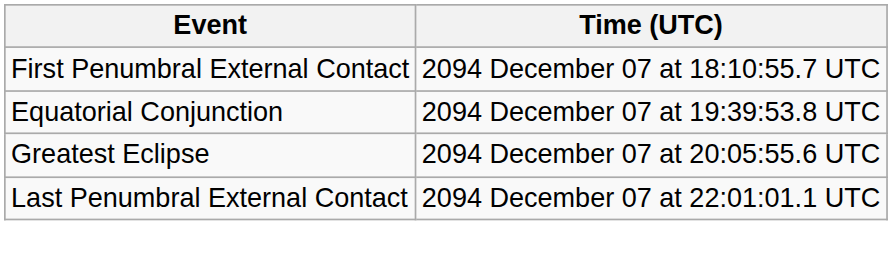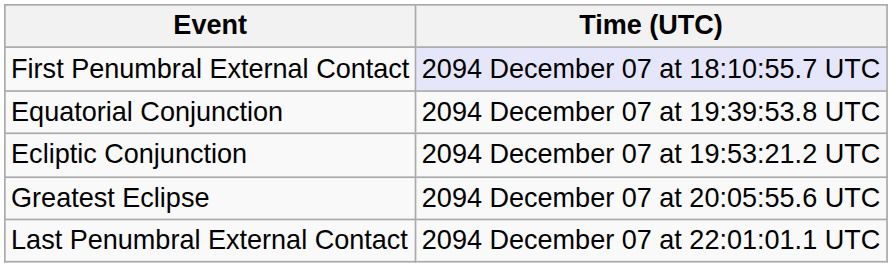(651, 68) no background -> (651, 68) lavender background
+ row: (129, 154)
